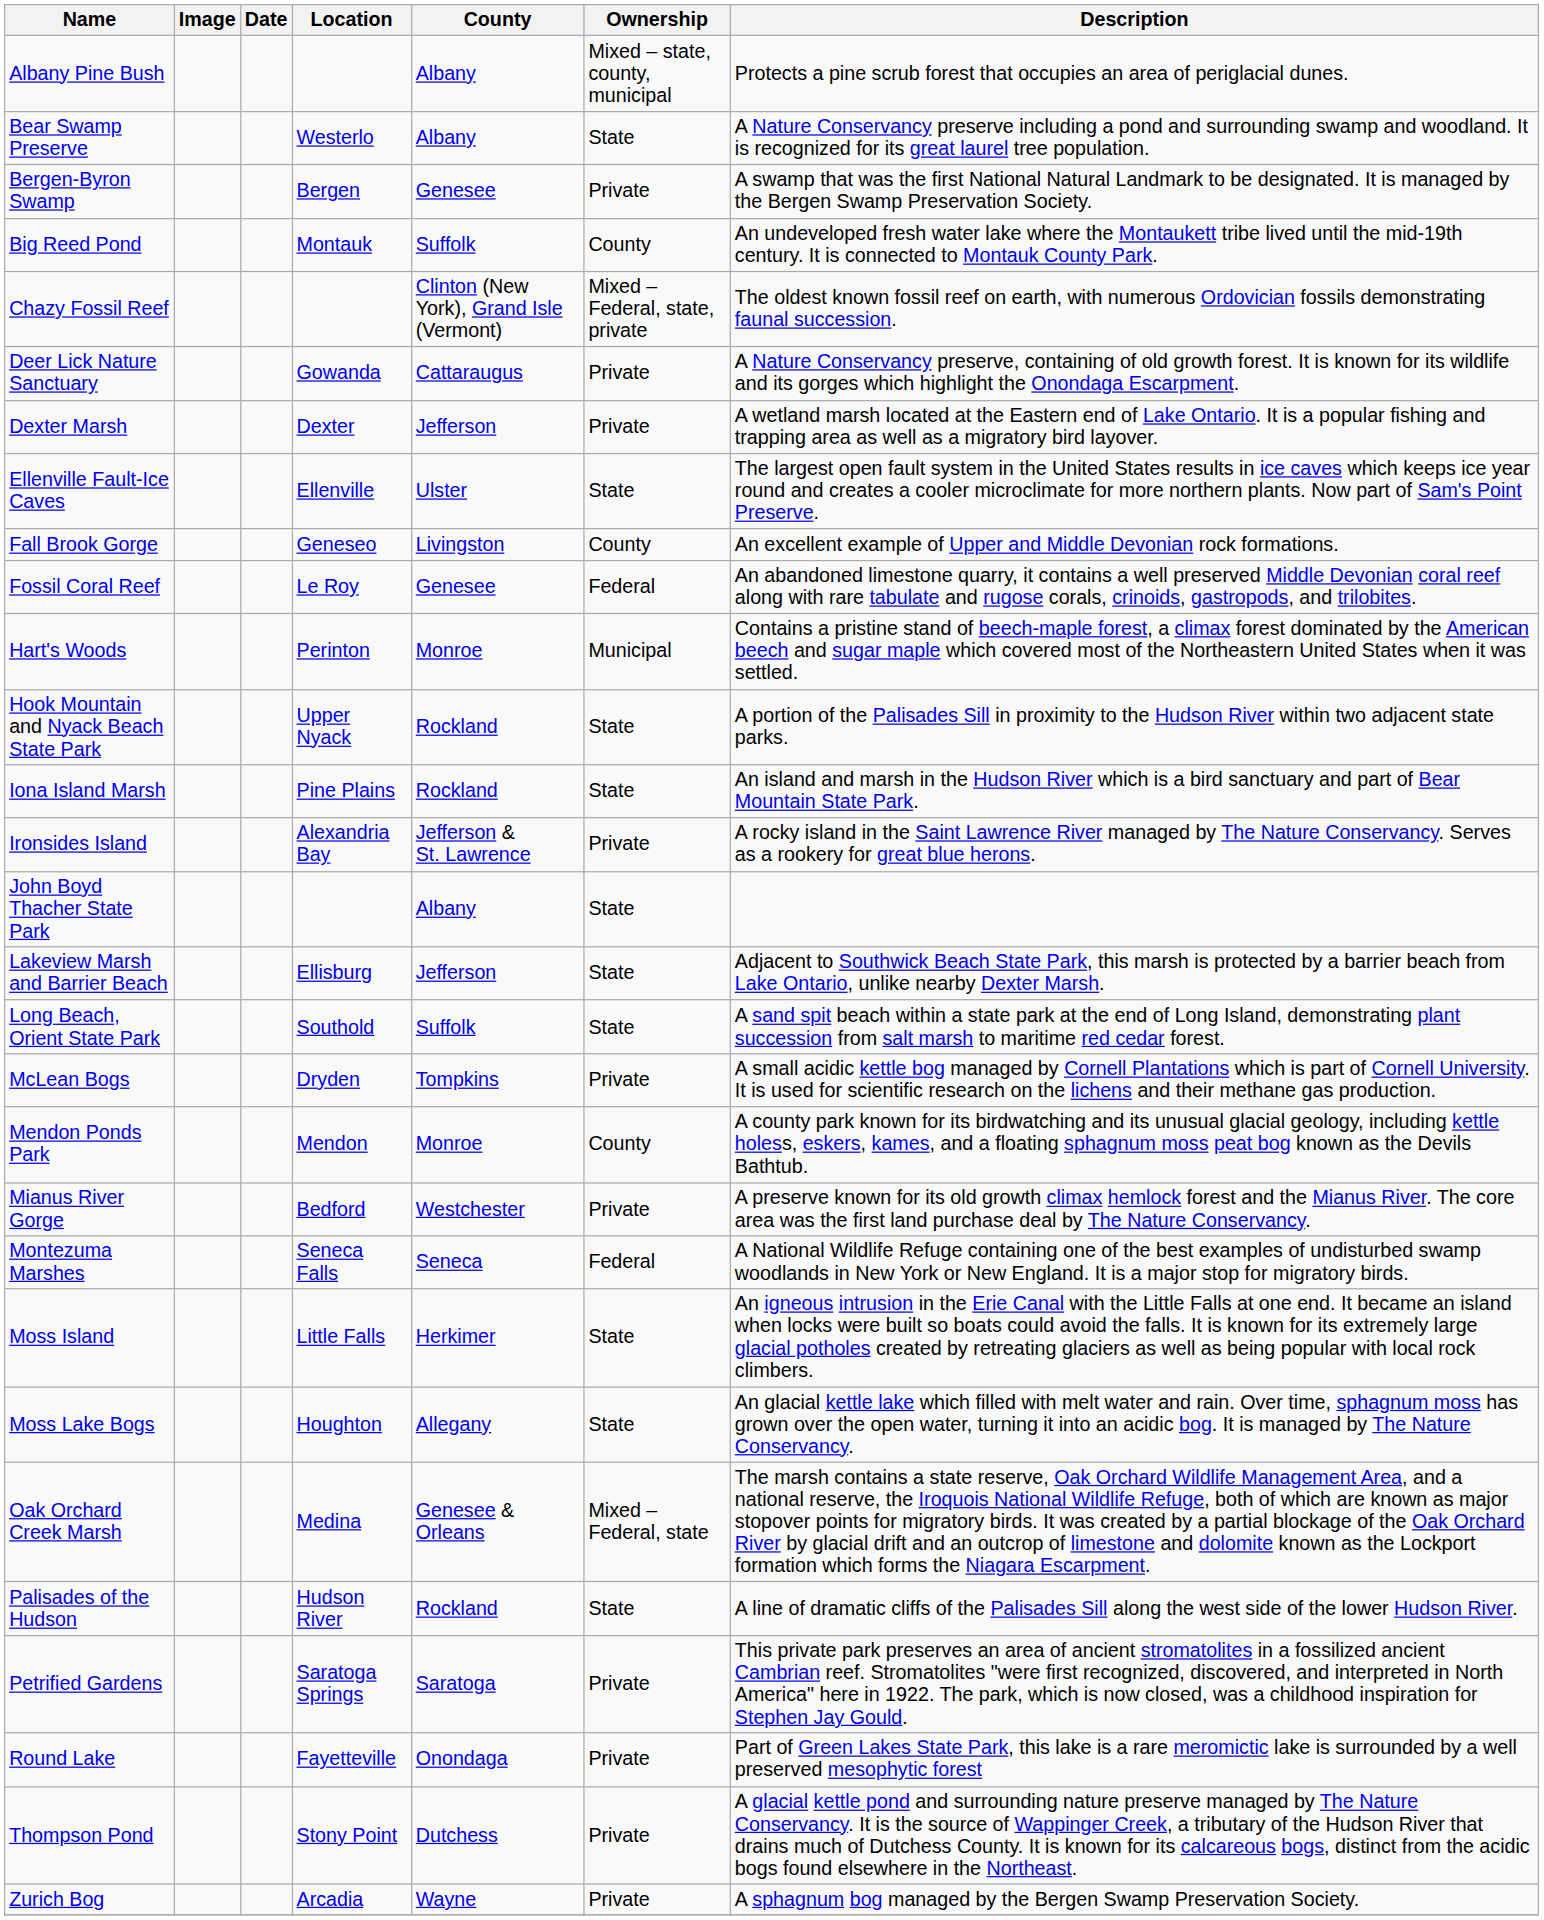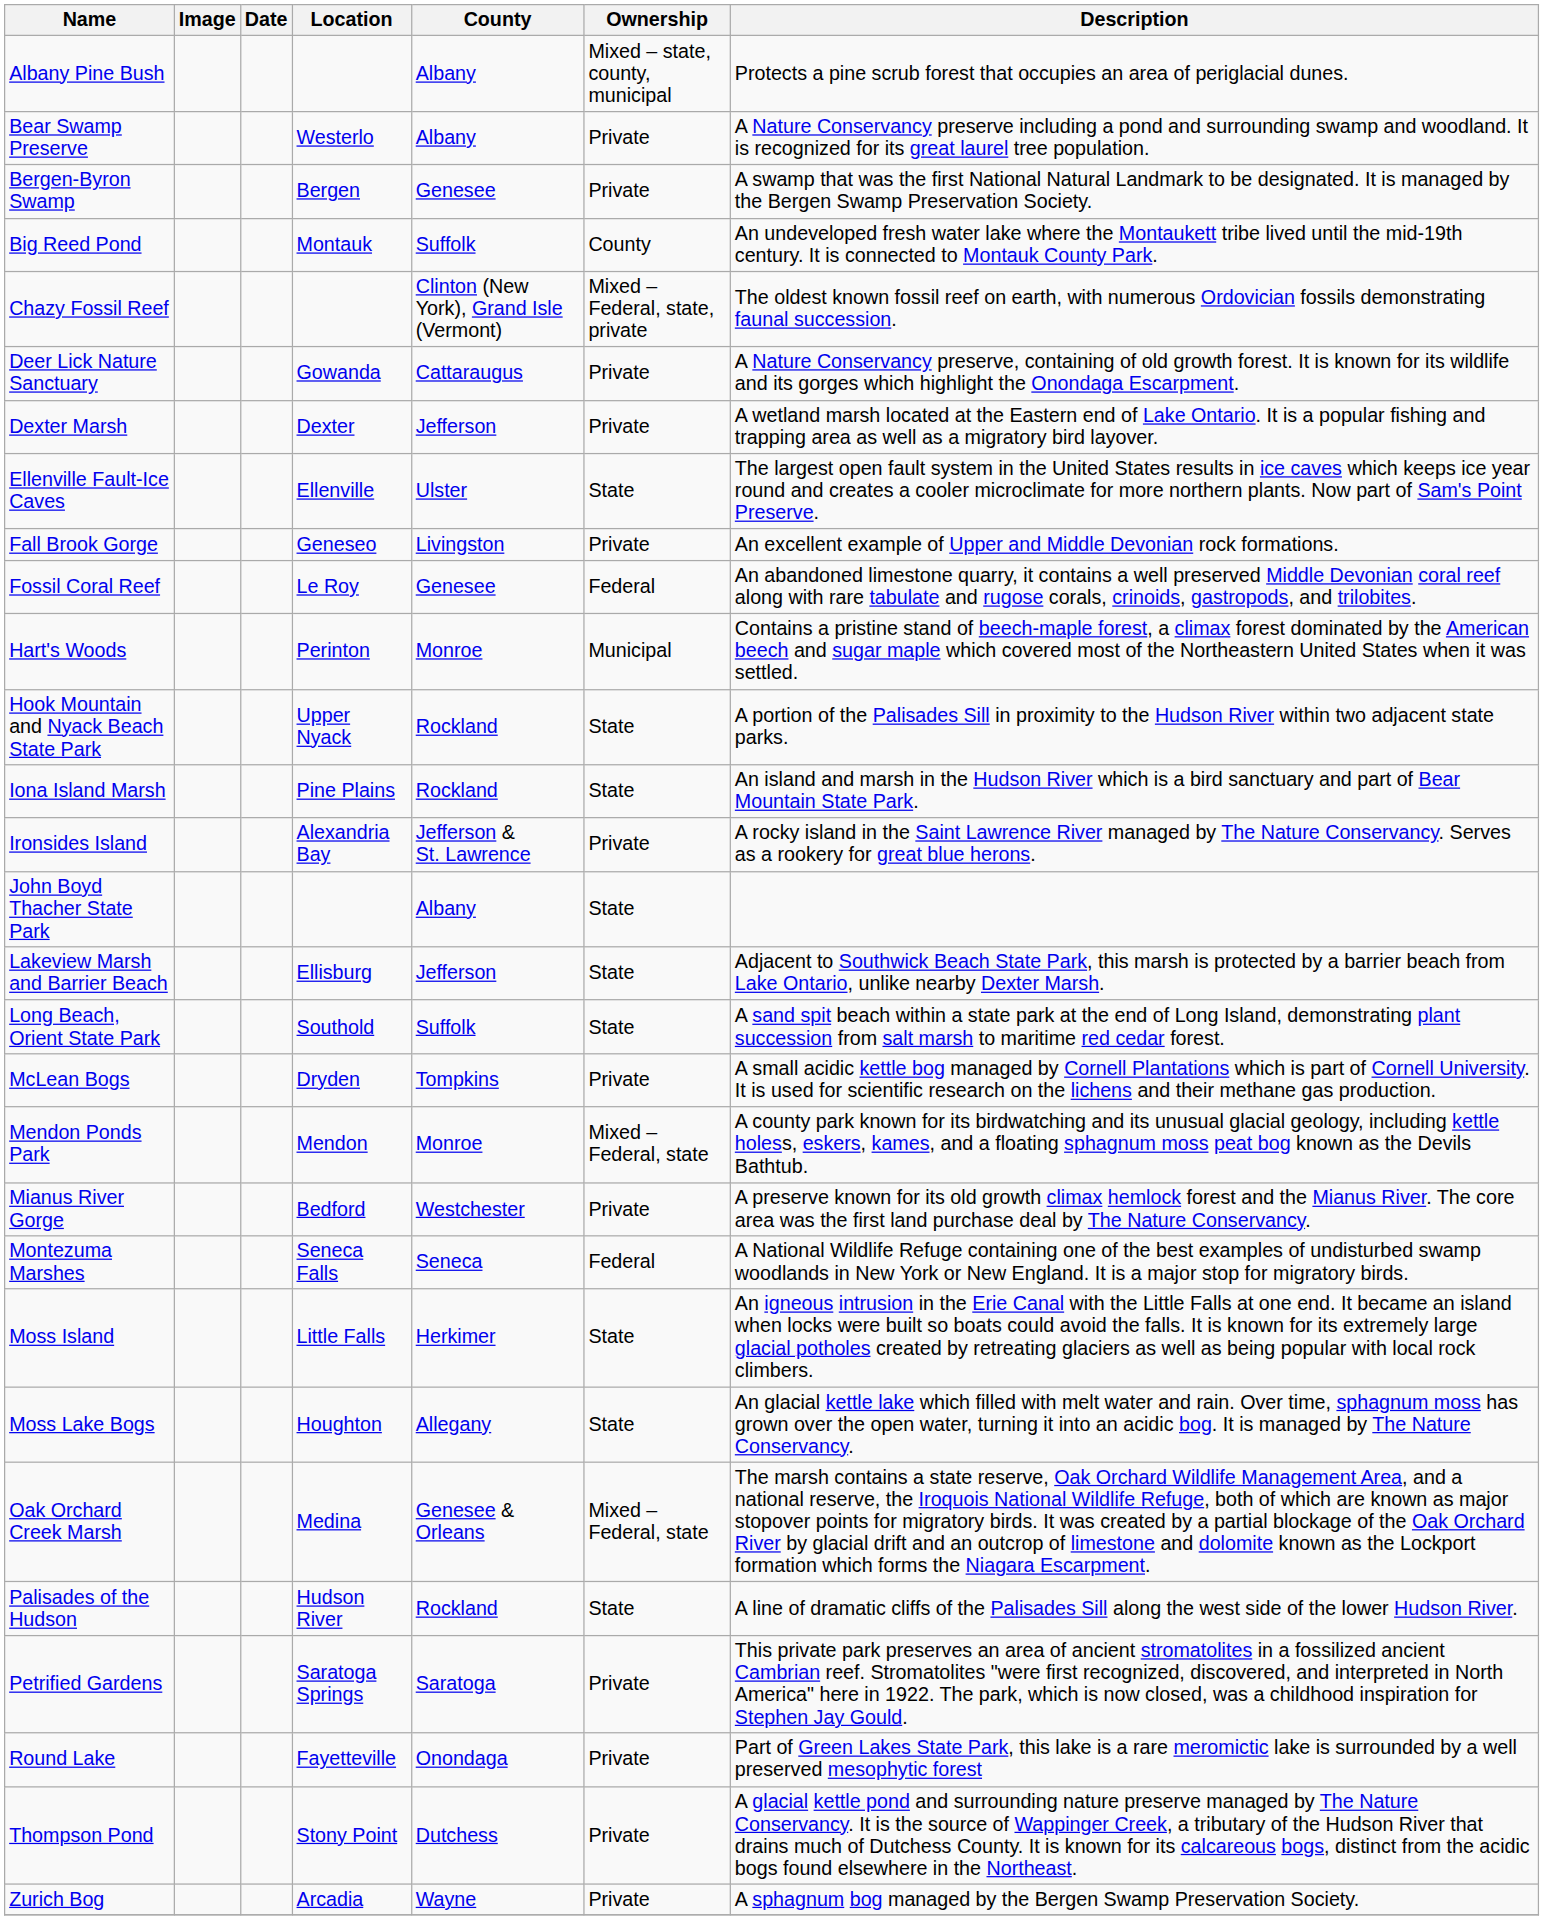(611, 137) State -> (619, 137) Private
(620, 544) County -> (619, 544) Private
(620, 1144) County -> (649, 1144) Mixed – Federal, state
